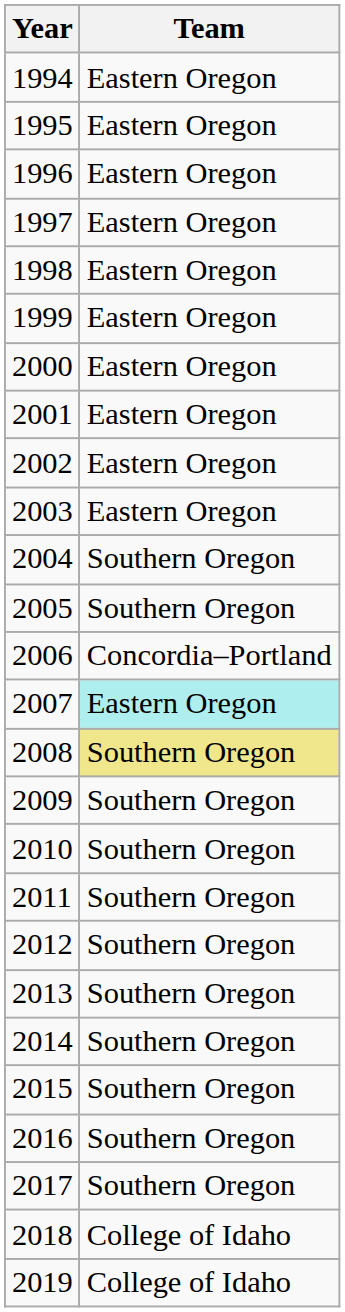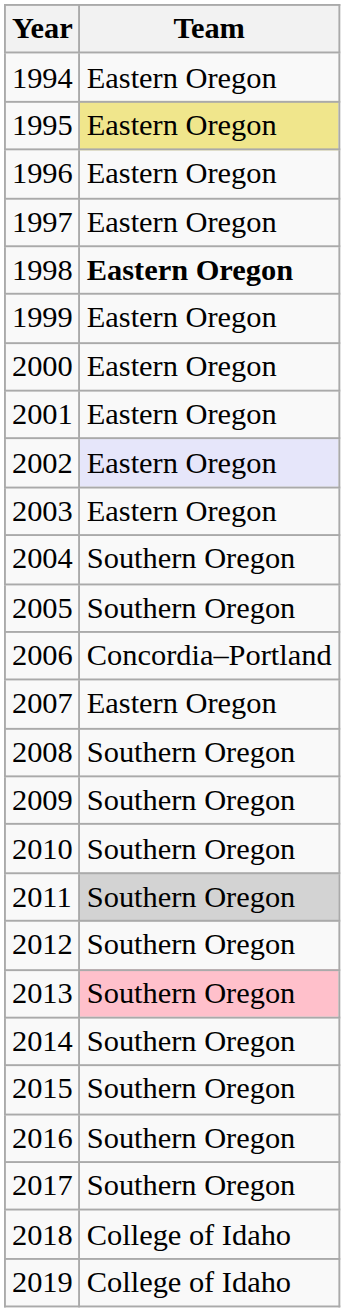(182, 125) no background -> (182, 125) khaki background
(182, 269) normal -> (190, 269) bold
(182, 462) no background -> (182, 462) lavender background
(182, 703) paleturquoise background -> (182, 703) no background
(191, 751) khaki background -> (191, 751) no background
(191, 896) no background -> (191, 896) lightgrey background
(191, 992) no background -> (191, 992) pink background
